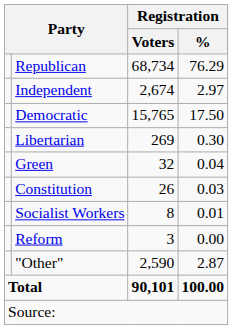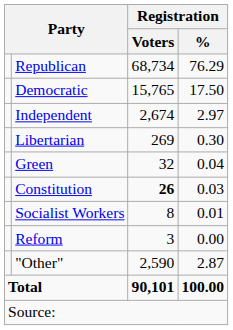rows swapped: (51, 115) <-> (54, 90)
(167, 189) normal -> (167, 189) bold
